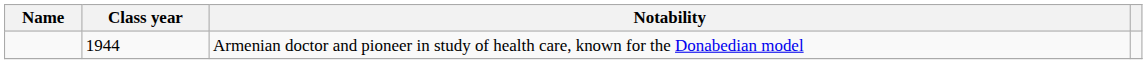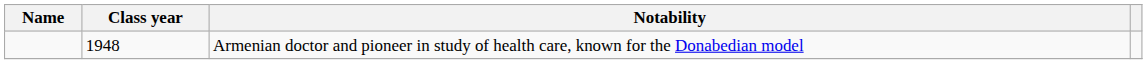(103, 44) 1944 -> (103, 44) 1948
